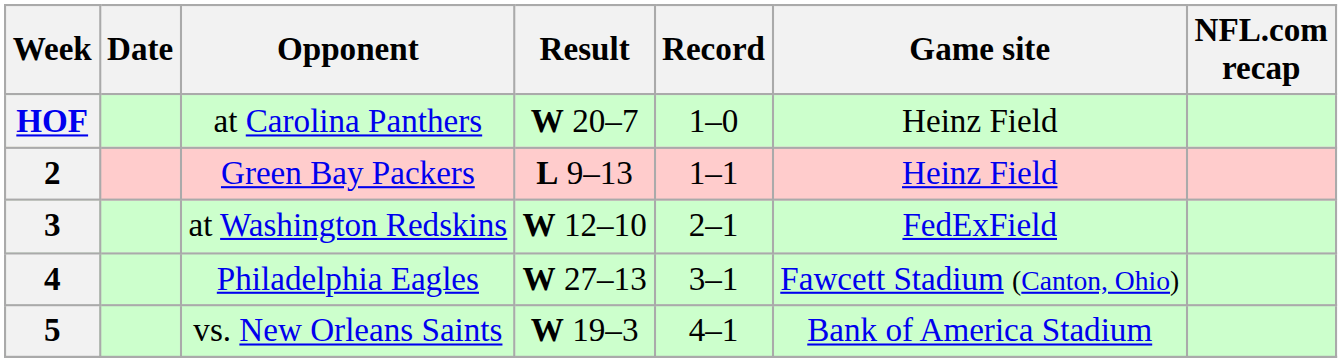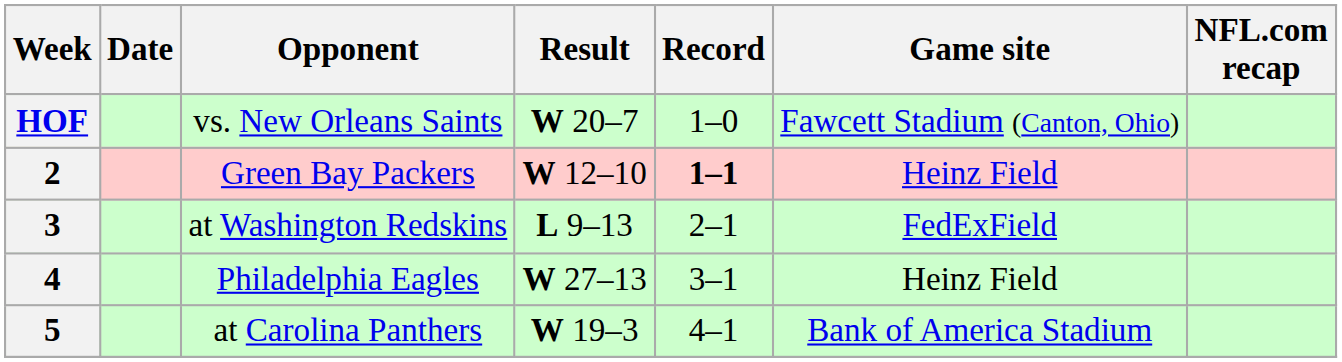(348, 120) at Carolina Panthers -> (348, 120) vs. New Orleans Saints
(980, 120) Heinz Field -> (980, 120) Fawcett Stadium (Canton, Ohio)
(585, 173) L 9–13 -> (585, 173) W 12–10
(713, 173) normal -> (713, 173) bold
(585, 225) W 12–10 -> (585, 225) L 9–13
(980, 278) Fawcett Stadium (Canton, Ohio) -> (980, 278) Heinz Field
(348, 330) vs. New Orleans Saints -> (348, 330) at Carolina Panthers
